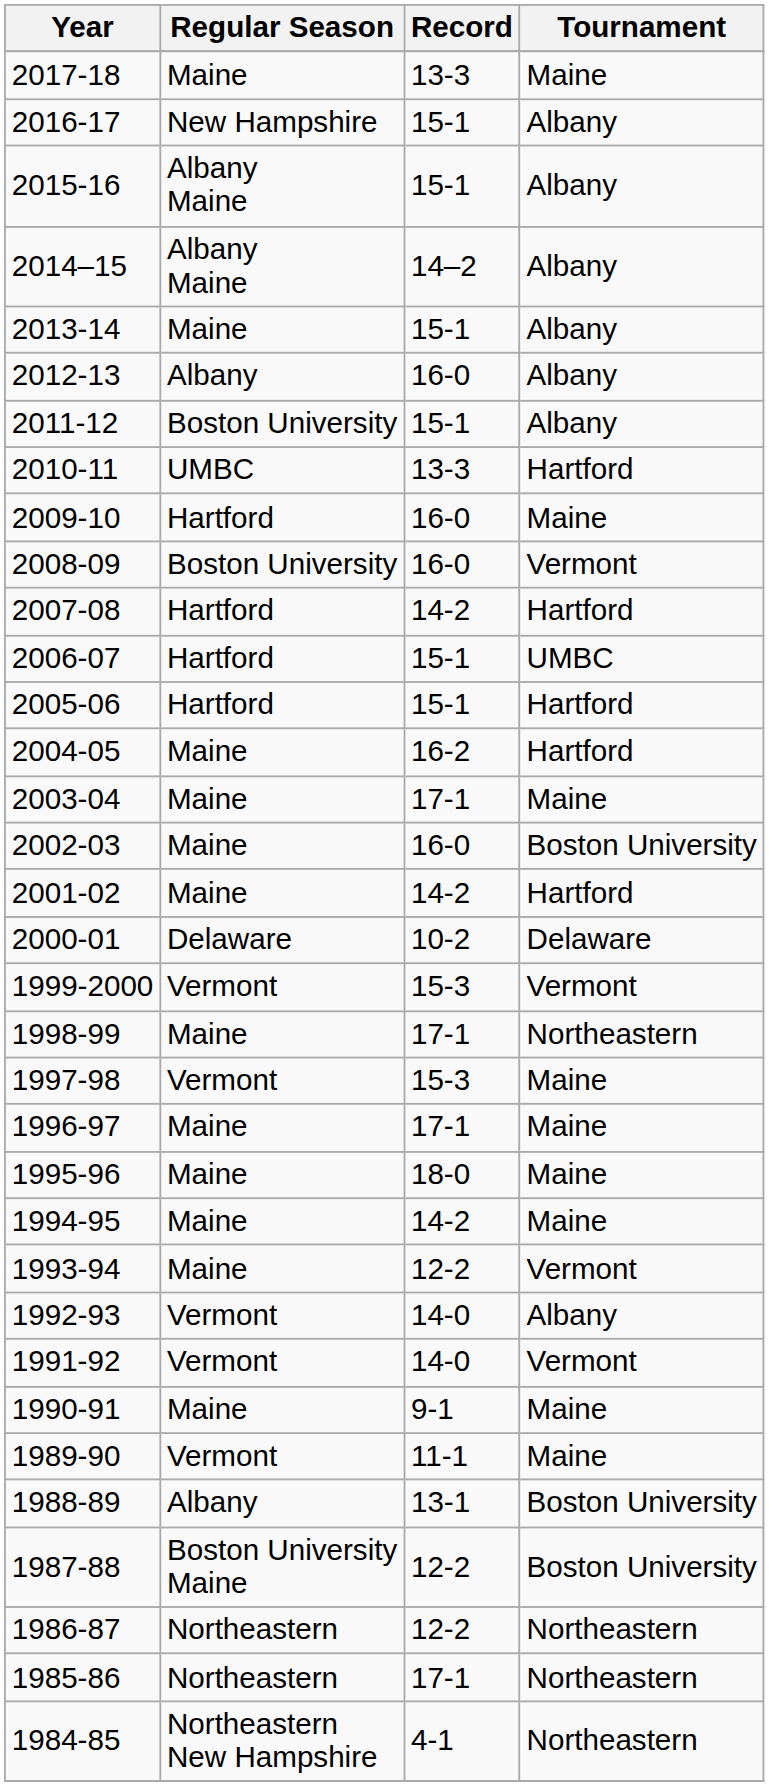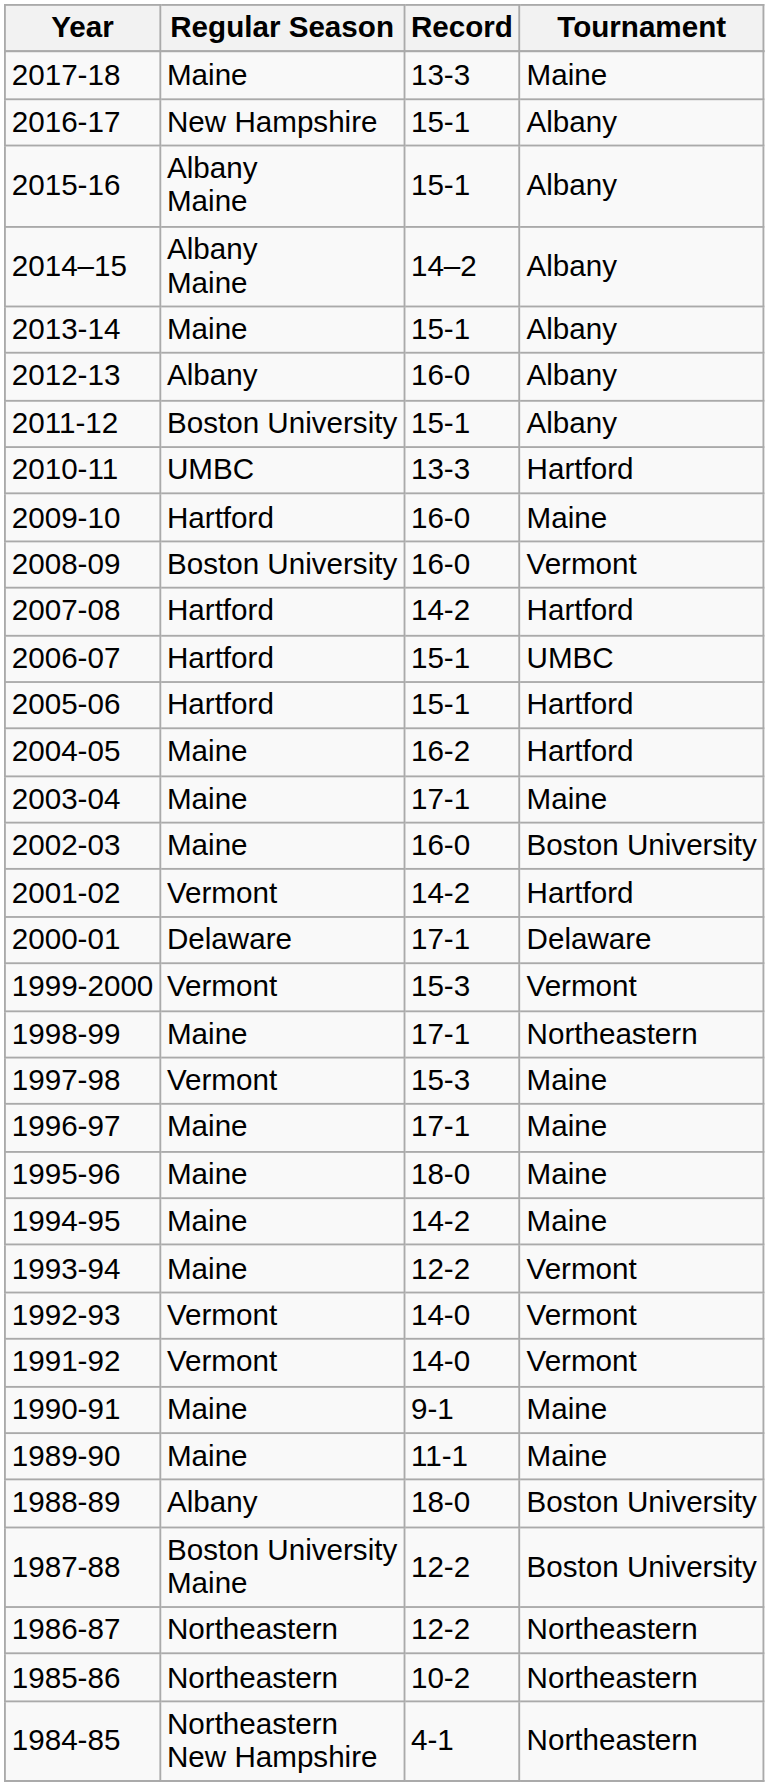(207, 892) Maine -> (222, 892) Vermont
(441, 939) 10-2 -> (441, 939) 17-1
(572, 1315) Albany -> (582, 1315) Vermont
(222, 1455) Vermont -> (207, 1455) Maine
(441, 1502) 13-1 -> (441, 1502) 18-0
(441, 1677) 17-1 -> (441, 1677) 10-2
